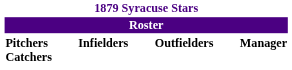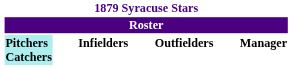(29, 50) no background -> (29, 50) paleturquoise background
